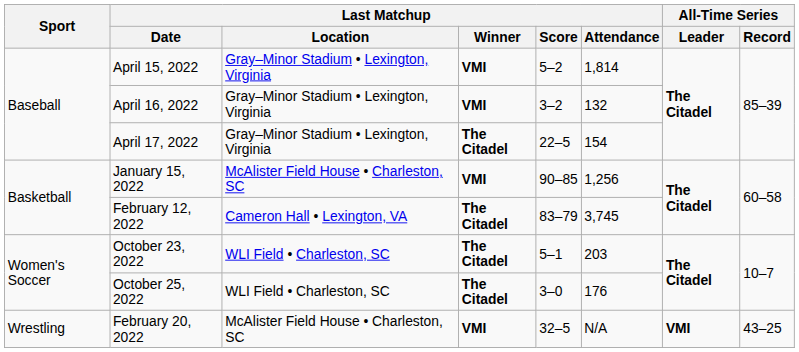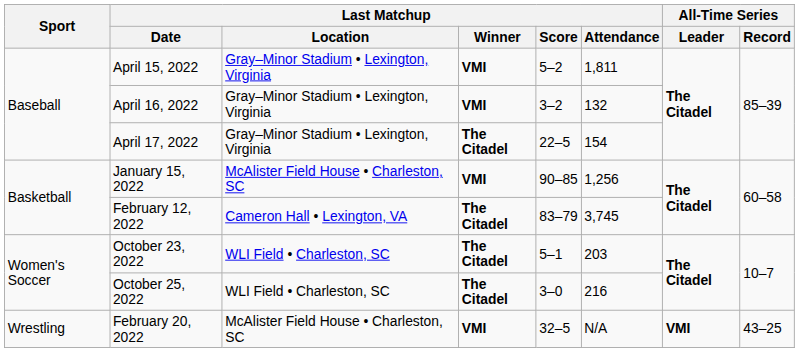(601, 67) 1,814 -> (601, 67) 1,811
(596, 291) 176 -> (596, 291) 216
